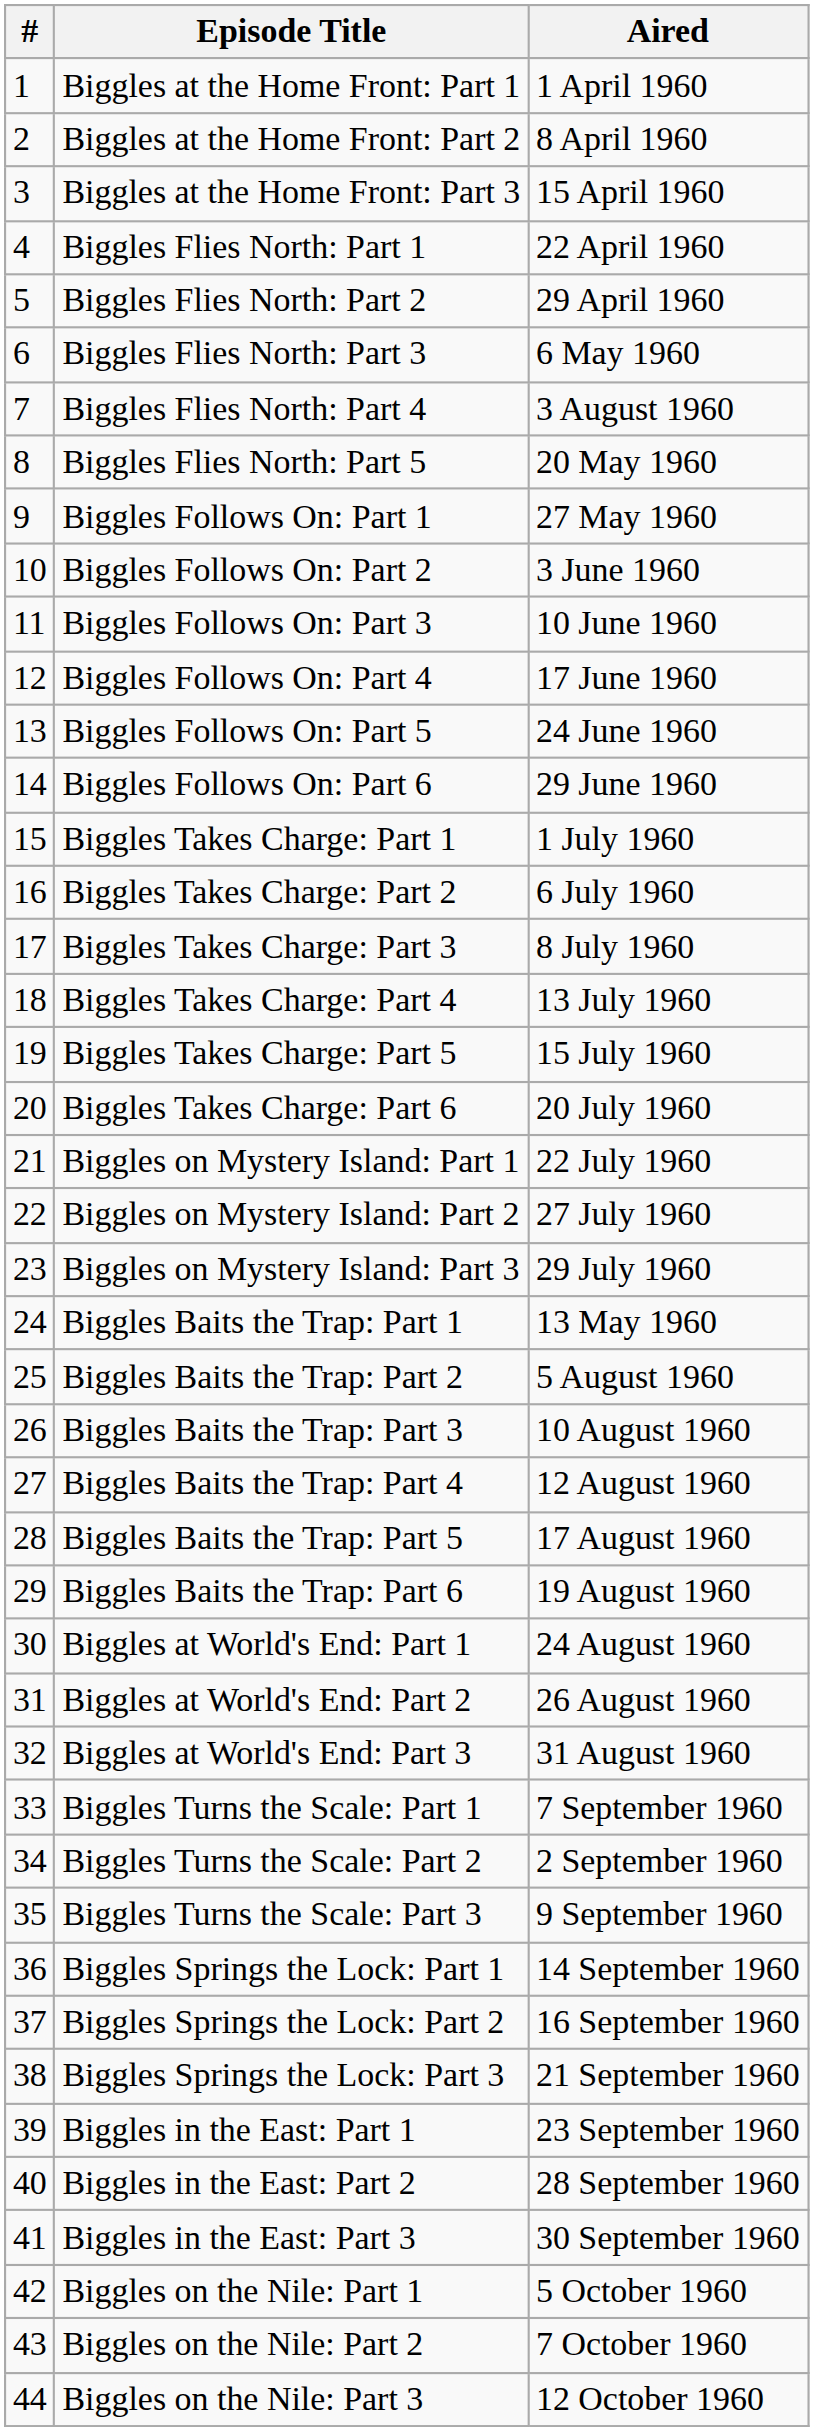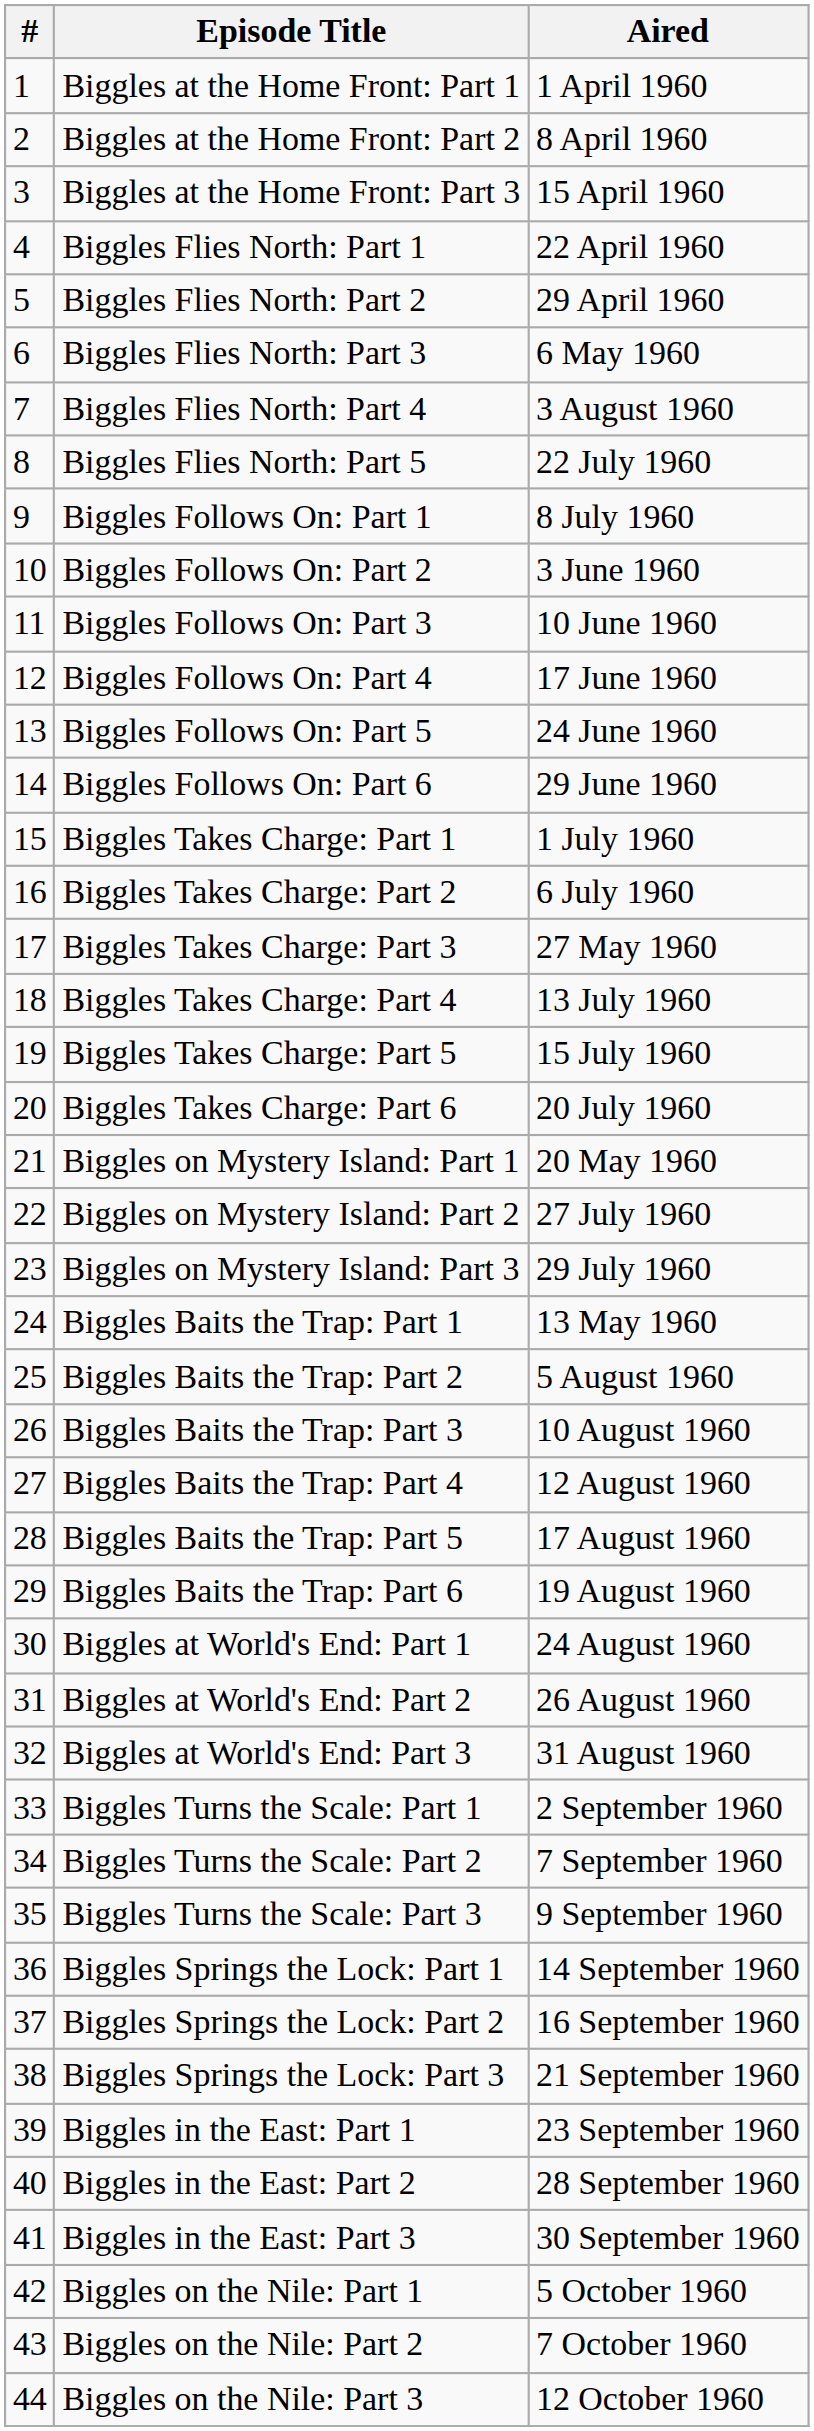(626, 461) 20 May 1960 -> (624, 461) 22 July 1960
(626, 515) 27 May 1960 -> (615, 515) 8 July 1960
(615, 945) 8 July 1960 -> (626, 945) 27 May 1960
(624, 1161) 22 July 1960 -> (626, 1161) 20 May 1960
(659, 1806) 7 September 1960 -> (659, 1806) 2 September 1960
(659, 1860) 2 September 1960 -> (659, 1860) 7 September 1960
